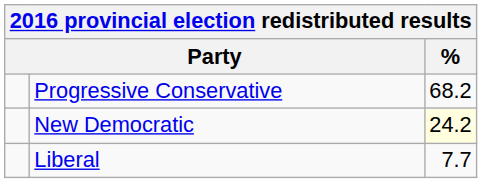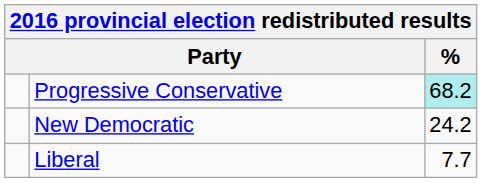(450, 90) no background -> (450, 90) paleturquoise background
(450, 125) lightyellow background -> (450, 125) no background
